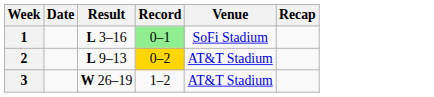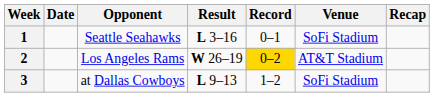+ column: (133, 15)
(160, 37) lightgreen background -> (270, 37) no background
(106, 59) L 9–13 -> (217, 59) W 26–19
(106, 80) W 26–19 -> (217, 80) L 9–13
(230, 80) AT&T Stadium -> (341, 80) SoFi Stadium
